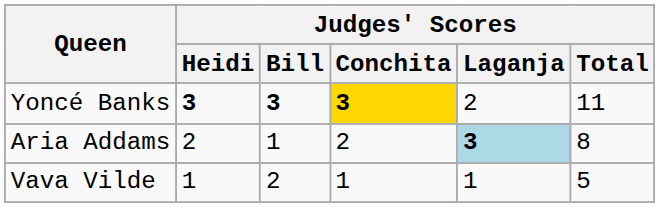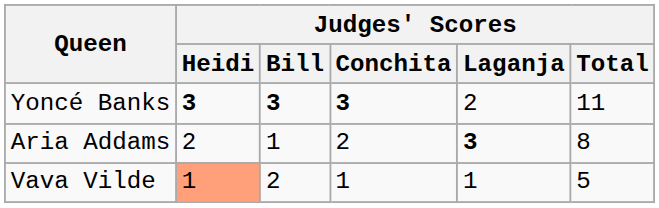(343, 103) gold background -> (343, 103) no background
(470, 143) lightblue background -> (470, 143) no background
(189, 182) no background -> (189, 182) lightsalmon background
